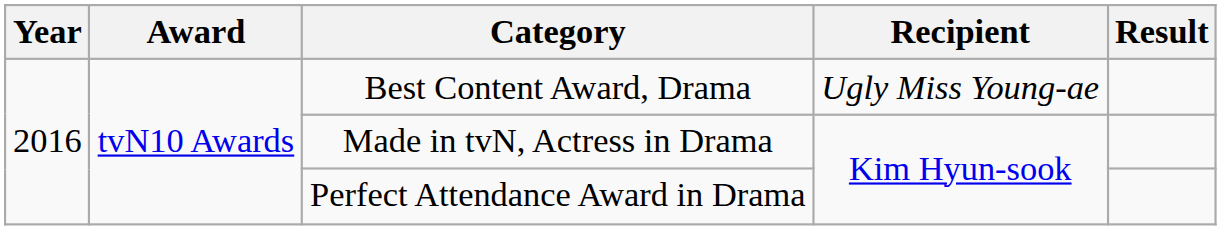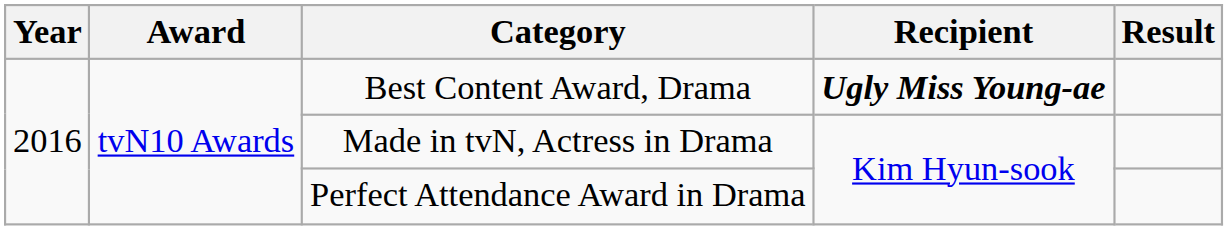(960, 86) normal -> (963, 86) bold
